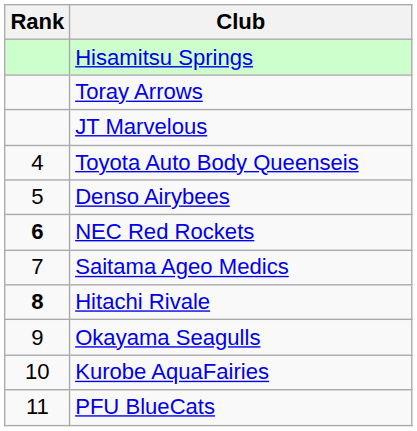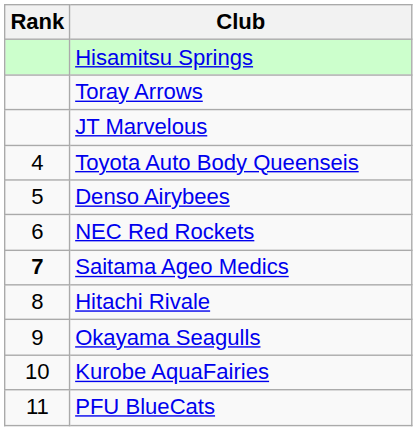(37, 232) bold -> (37, 232) normal
(37, 267) normal -> (37, 267) bold
(37, 302) bold -> (37, 302) normal
